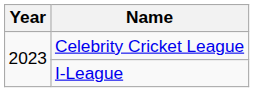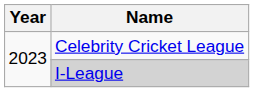(89, 73) no background -> (89, 73) lightgrey background
